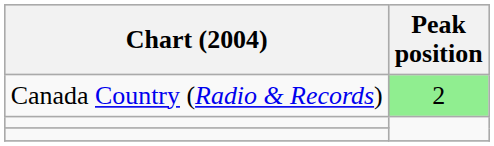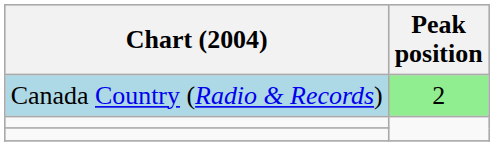(197, 95) no background -> (197, 95) lightblue background
